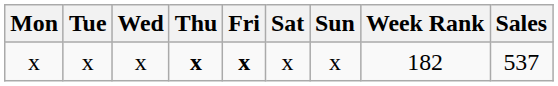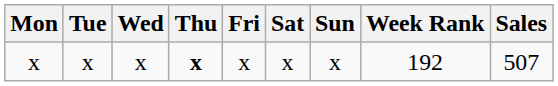(244, 61) bold -> (244, 61) normal
(425, 61) 182 -> (425, 61) 192
(521, 61) 537 -> (521, 61) 507
